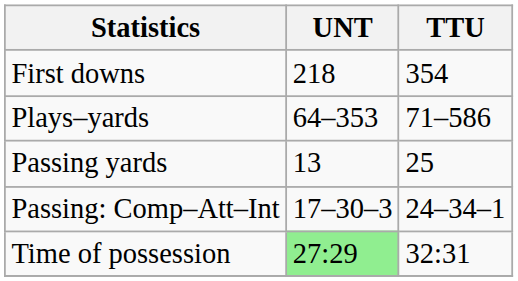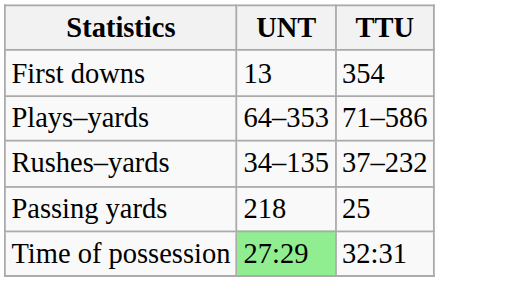(314, 72) 218 -> (258, 72) 13
+ row: (91, 163)
(307, 163) 13 -> (265, 208) 218
- row: (146, 208)
